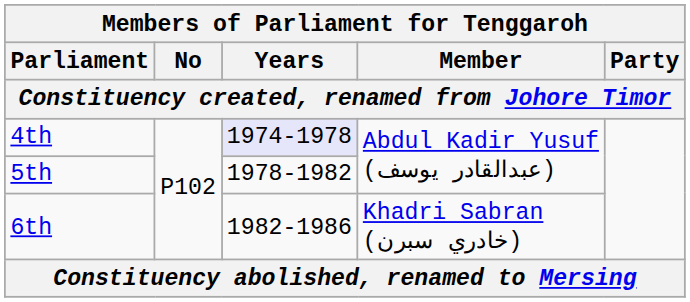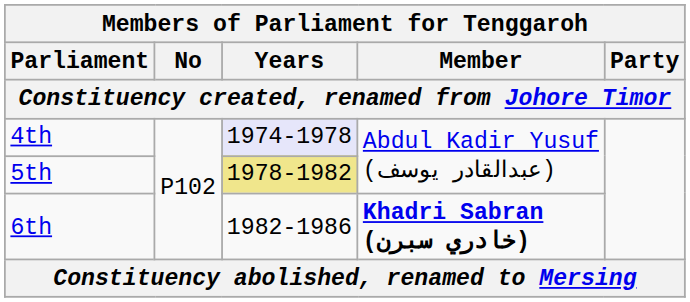(289, 175) no background -> (289, 175) khaki background
(453, 227) normal -> (453, 227) bold
